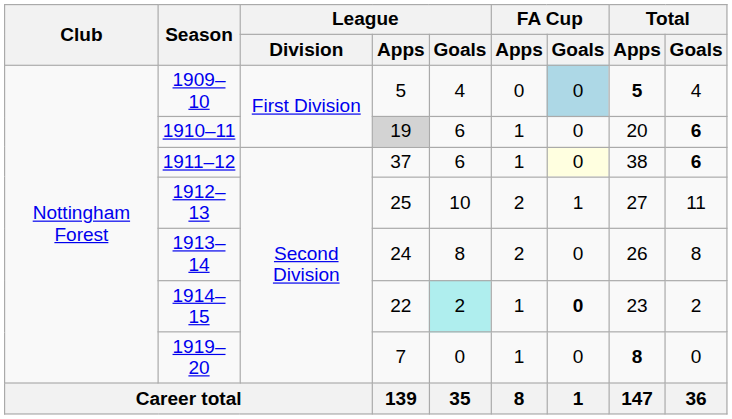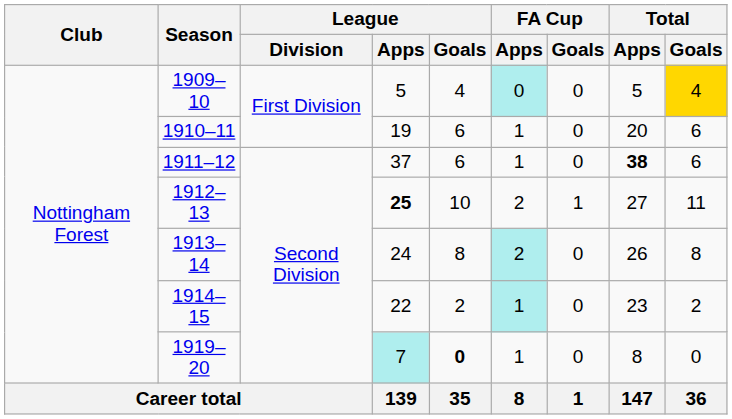(519, 90) no background -> (519, 90) paleturquoise background
(578, 90) lightblue background -> (578, 90) no background
(637, 90) bold -> (637, 90) normal
(696, 90) no background -> (696, 90) gold background
(401, 131) lightgrey background -> (401, 131) no background
(696, 131) bold -> (696, 131) normal
(578, 161) lightyellow background -> (578, 161) no background
(637, 161) normal -> (637, 161) bold
(696, 161) bold -> (696, 161) normal
(401, 202) normal -> (401, 202) bold
(519, 254) no background -> (519, 254) paleturquoise background
(460, 305) paleturquoise background -> (460, 305) no background
(519, 305) no background -> (519, 305) paleturquoise background
(578, 305) bold -> (578, 305) normal
(401, 357) no background -> (401, 357) paleturquoise background
(460, 357) normal -> (460, 357) bold
(637, 357) bold -> (637, 357) normal
